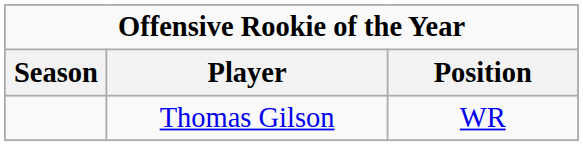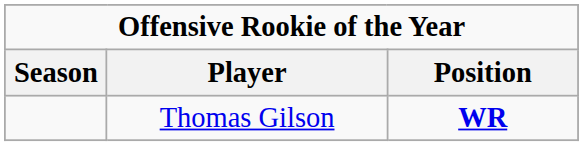(483, 117) normal -> (483, 117) bold
